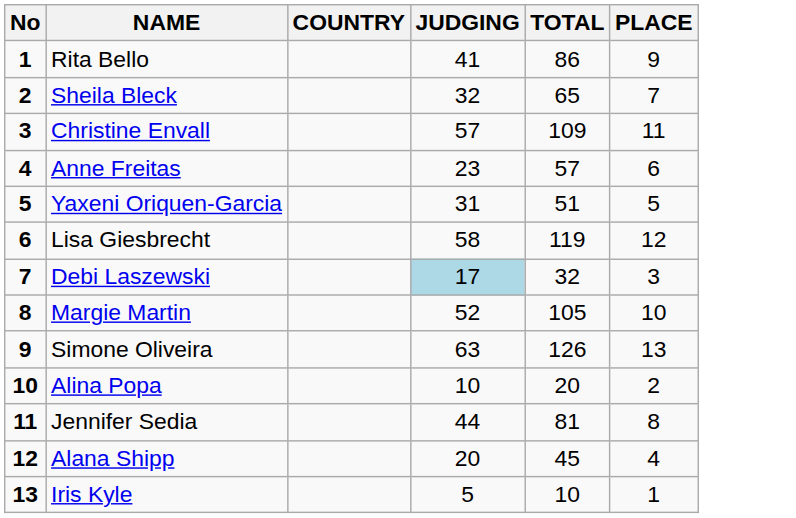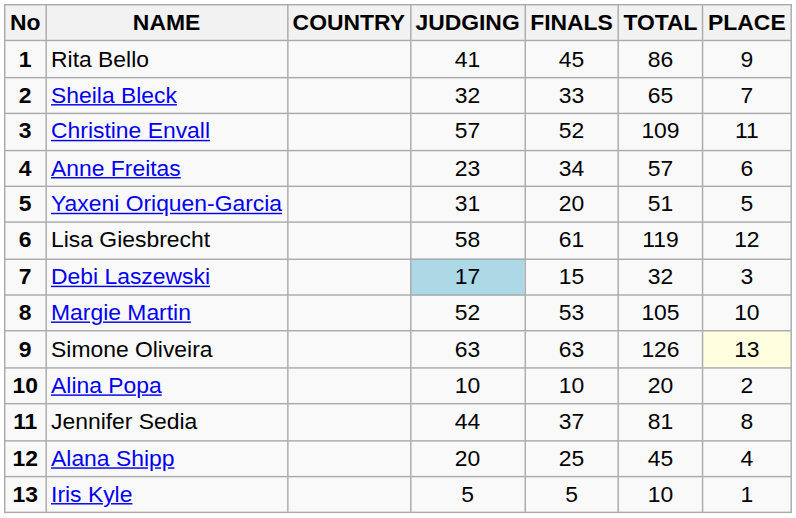+ column: (572, 22)
(654, 349) no background -> (747, 349) lightyellow background
